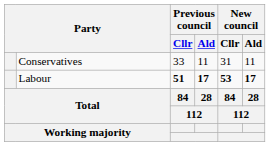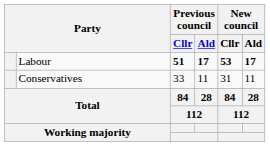rows swapped: (35, 79) <-> (50, 61)
